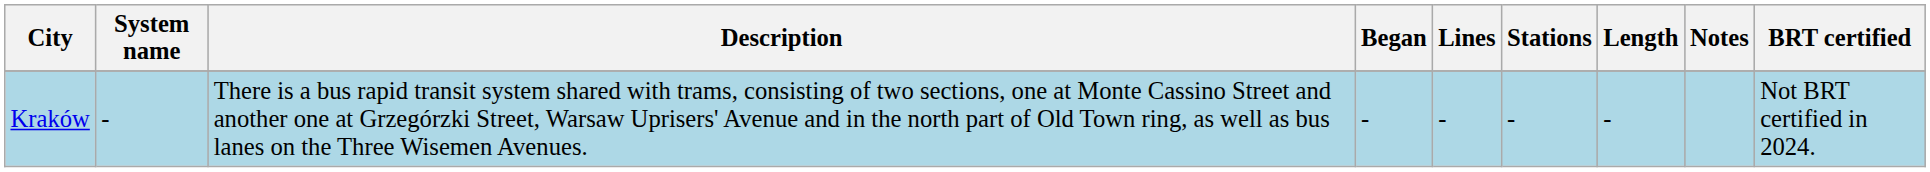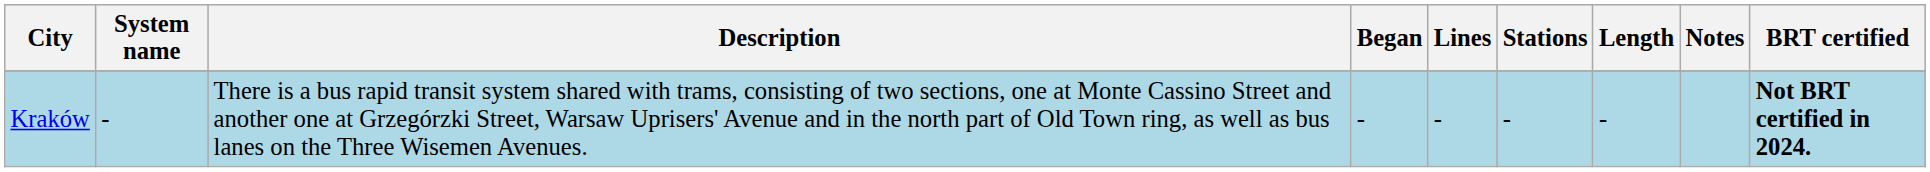(1814, 118) normal -> (1813, 118) bold
